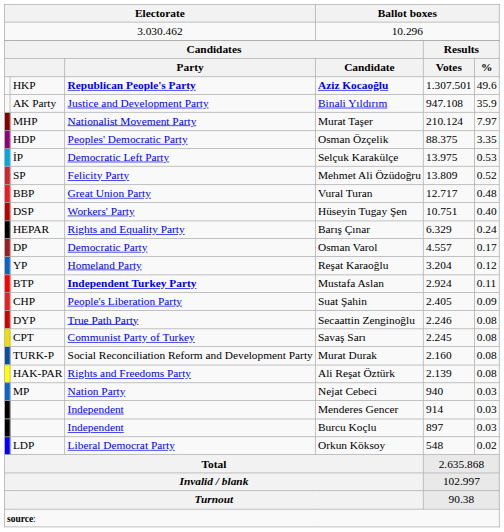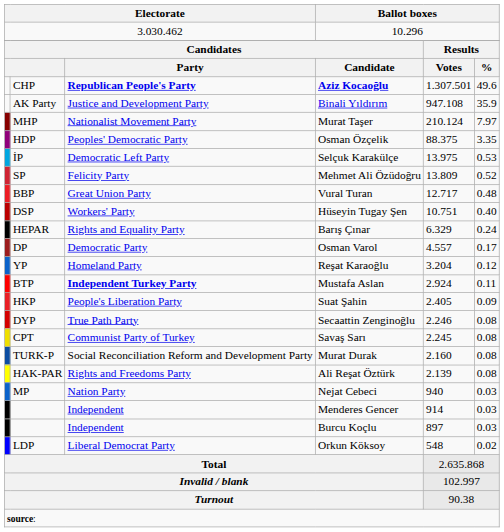(24, 85) HKP -> (24, 85) CHP
(24, 301) CHP -> (24, 301) HKP
